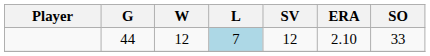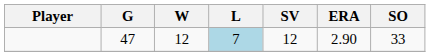(128, 39) 44 -> (128, 39) 47
(344, 39) 2.10 -> (344, 39) 2.90
